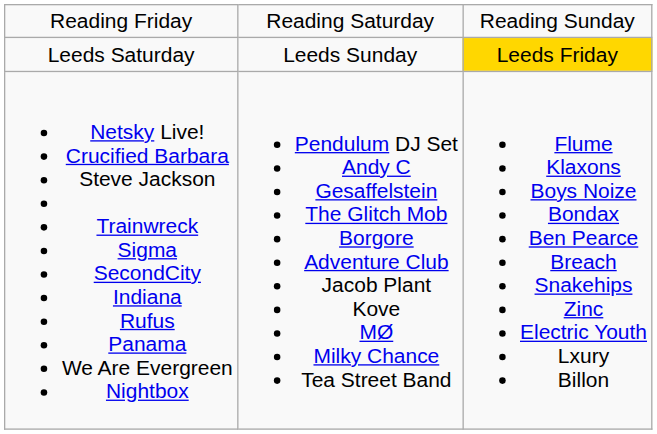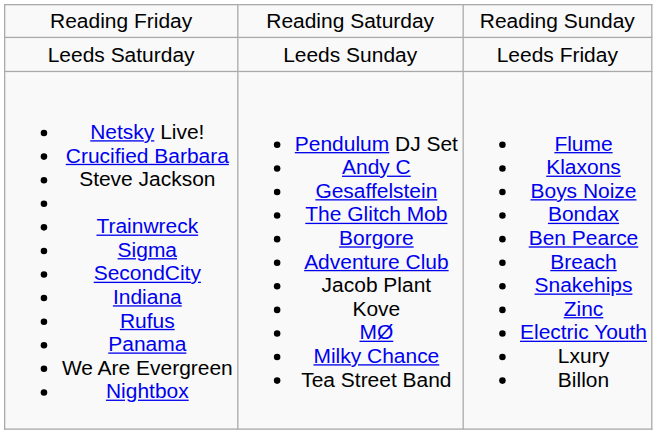(557, 54) gold background -> (557, 54) no background
